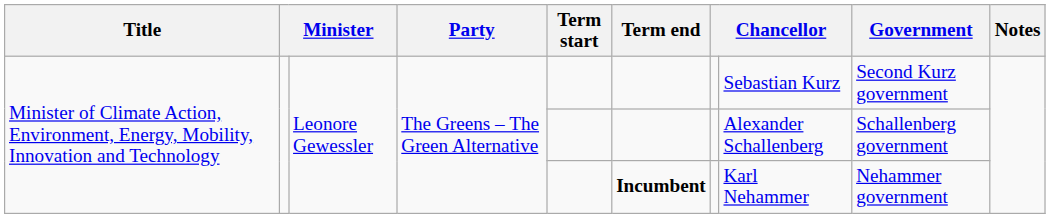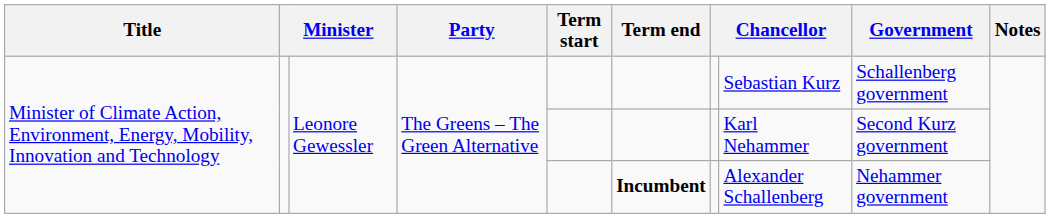(906, 82) Second Kurz government -> (906, 82) Schallenberg government
(773, 134) Alexander Schallenberg -> (766, 134) Karl Nehammer
(906, 134) Schallenberg government -> (906, 134) Second Kurz government
(766, 186) Karl Nehammer -> (773, 186) Alexander Schallenberg
